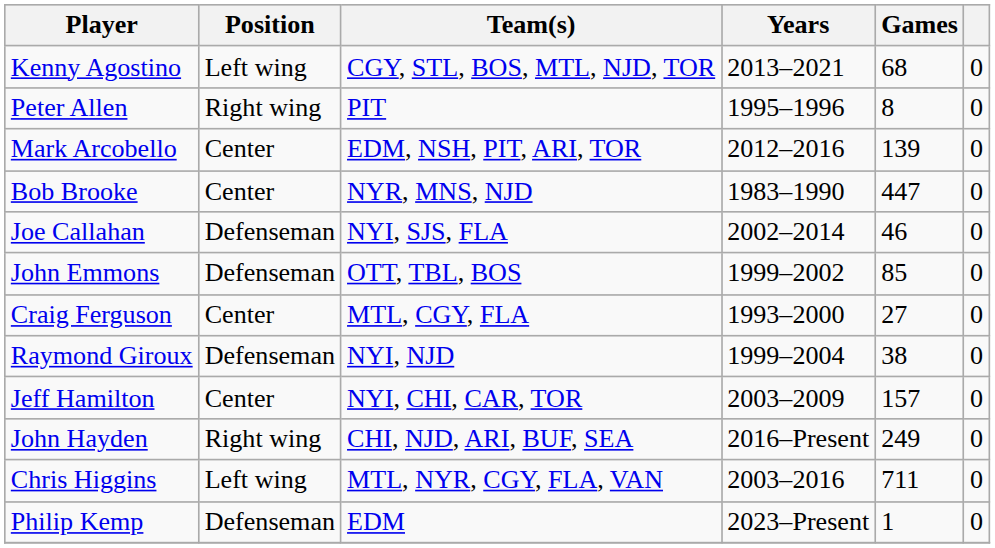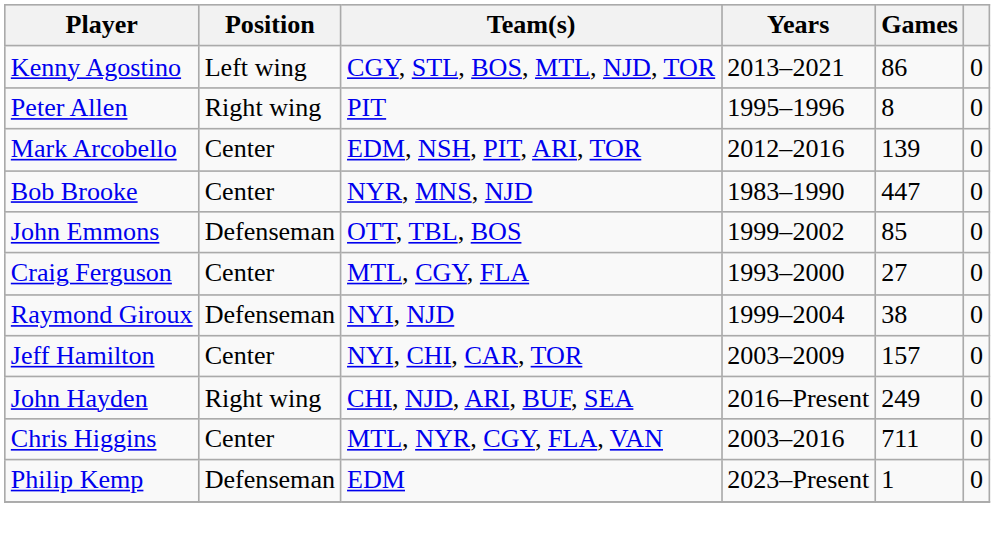(894, 66) 68 -> (894, 66) 86
- row: (78, 231)
(256, 480) Left wing -> (239, 438) Center
